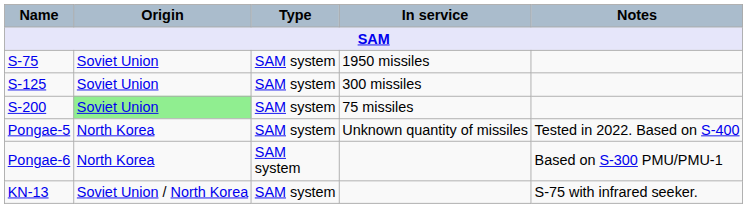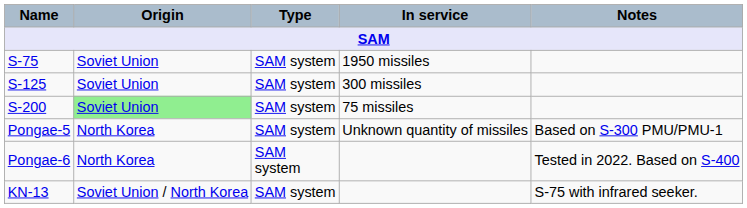(637, 130) Tested in 2022. Based on S-400 -> (629, 130) Based on S-300 PMU/PMU-1
(629, 161) Based on S-300 PMU/PMU-1 -> (637, 161) Tested in 2022. Based on S-400
